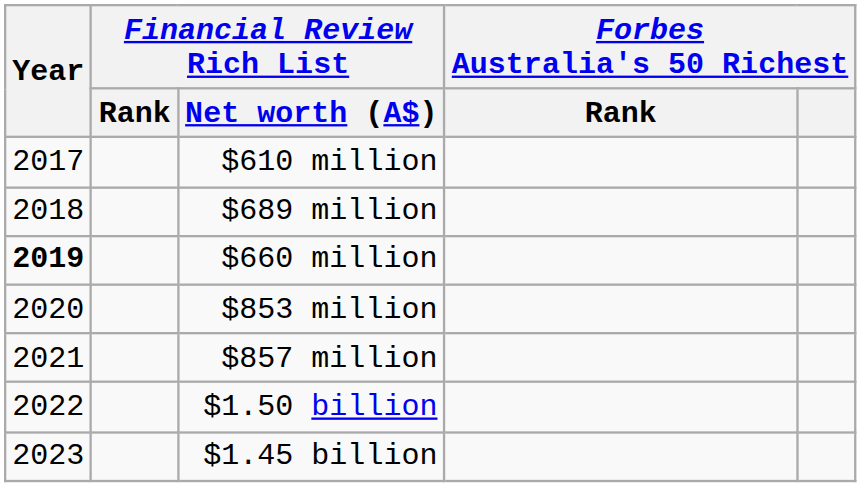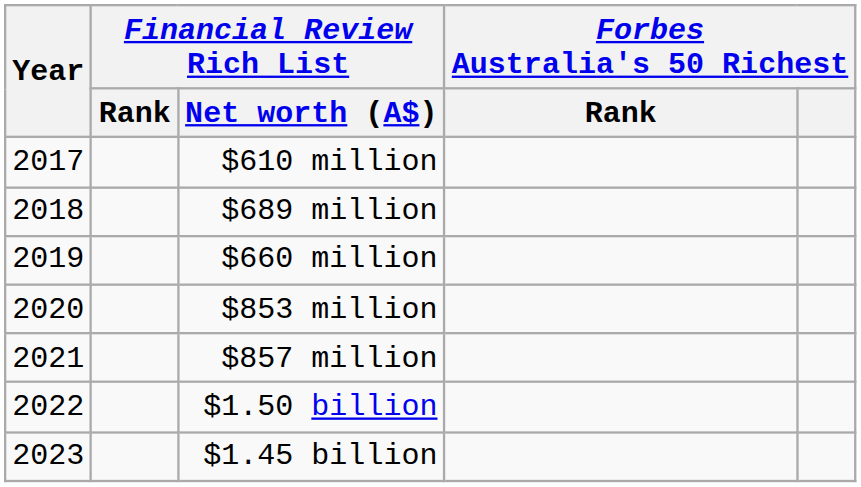(48, 260) bold -> (48, 260) normal
